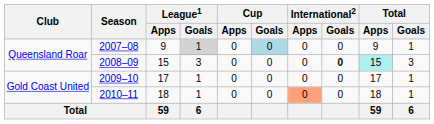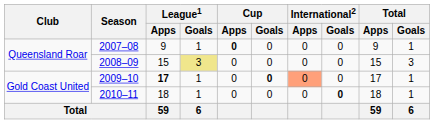(199, 47) lightgrey background -> (199, 47) no background
(234, 47) normal -> (234, 47) bold
(269, 47) lightblue background -> (269, 47) no background
(199, 63) no background -> (199, 63) khaki background
(340, 63) bold -> (340, 63) normal
(376, 63) paleturquoise background -> (376, 63) no background
(163, 79) normal -> (163, 79) bold
(269, 79) normal -> (269, 79) bold
(305, 79) no background -> (305, 79) lightsalmon background
(305, 95) lightsalmon background -> (305, 95) no background
(340, 95) normal -> (340, 95) bold
